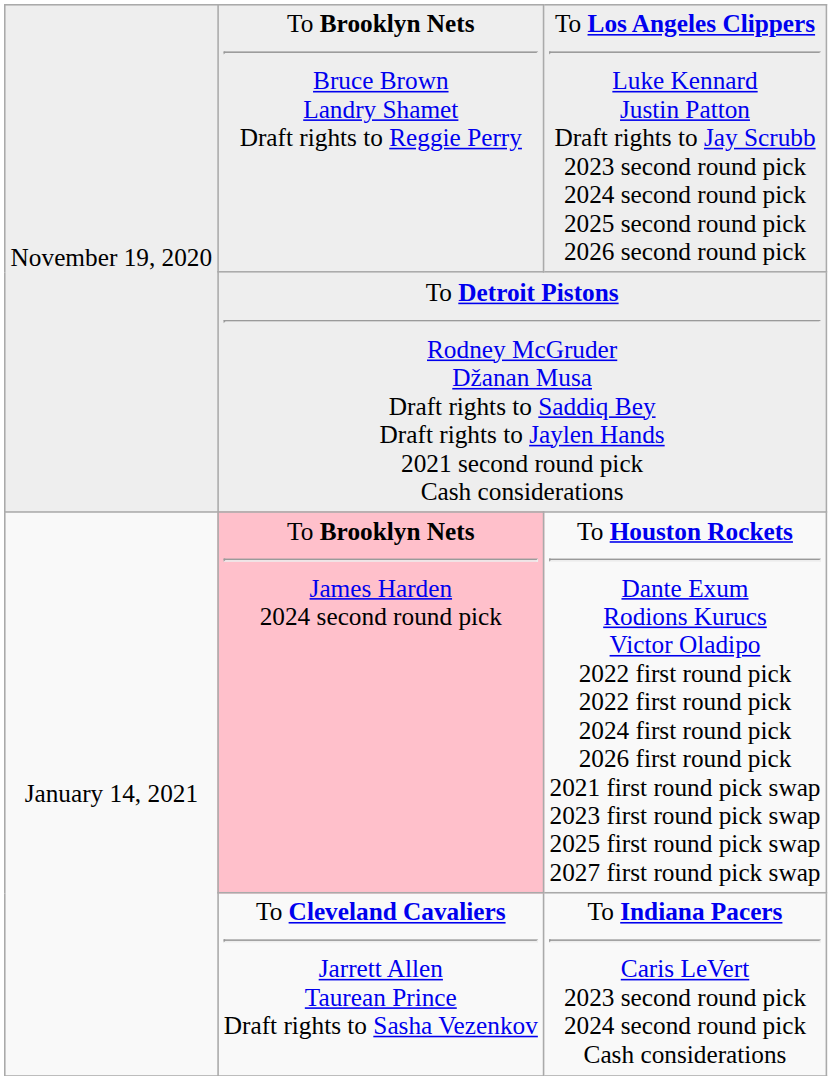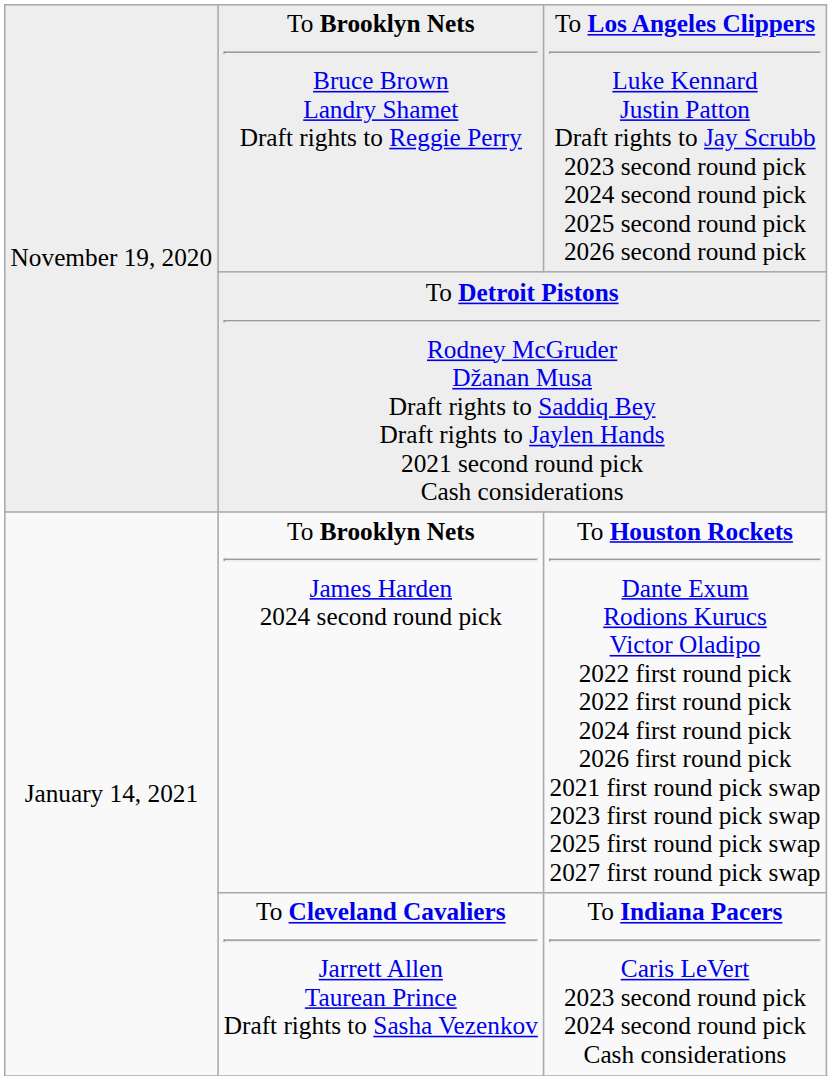(381, 573) pink background -> (381, 573) no background
